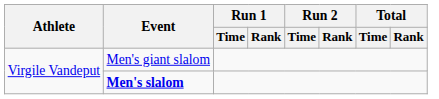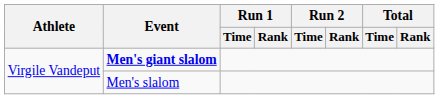(158, 60) normal -> (162, 60) bold
(145, 82) bold -> (143, 82) normal
